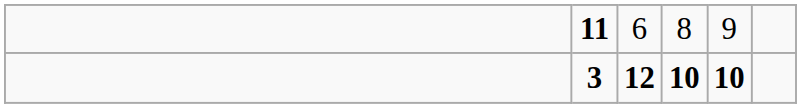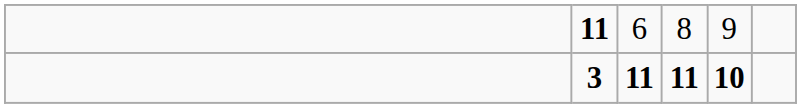(639, 77) 12 -> (639, 77) 11
(684, 77) 10 -> (684, 77) 11
